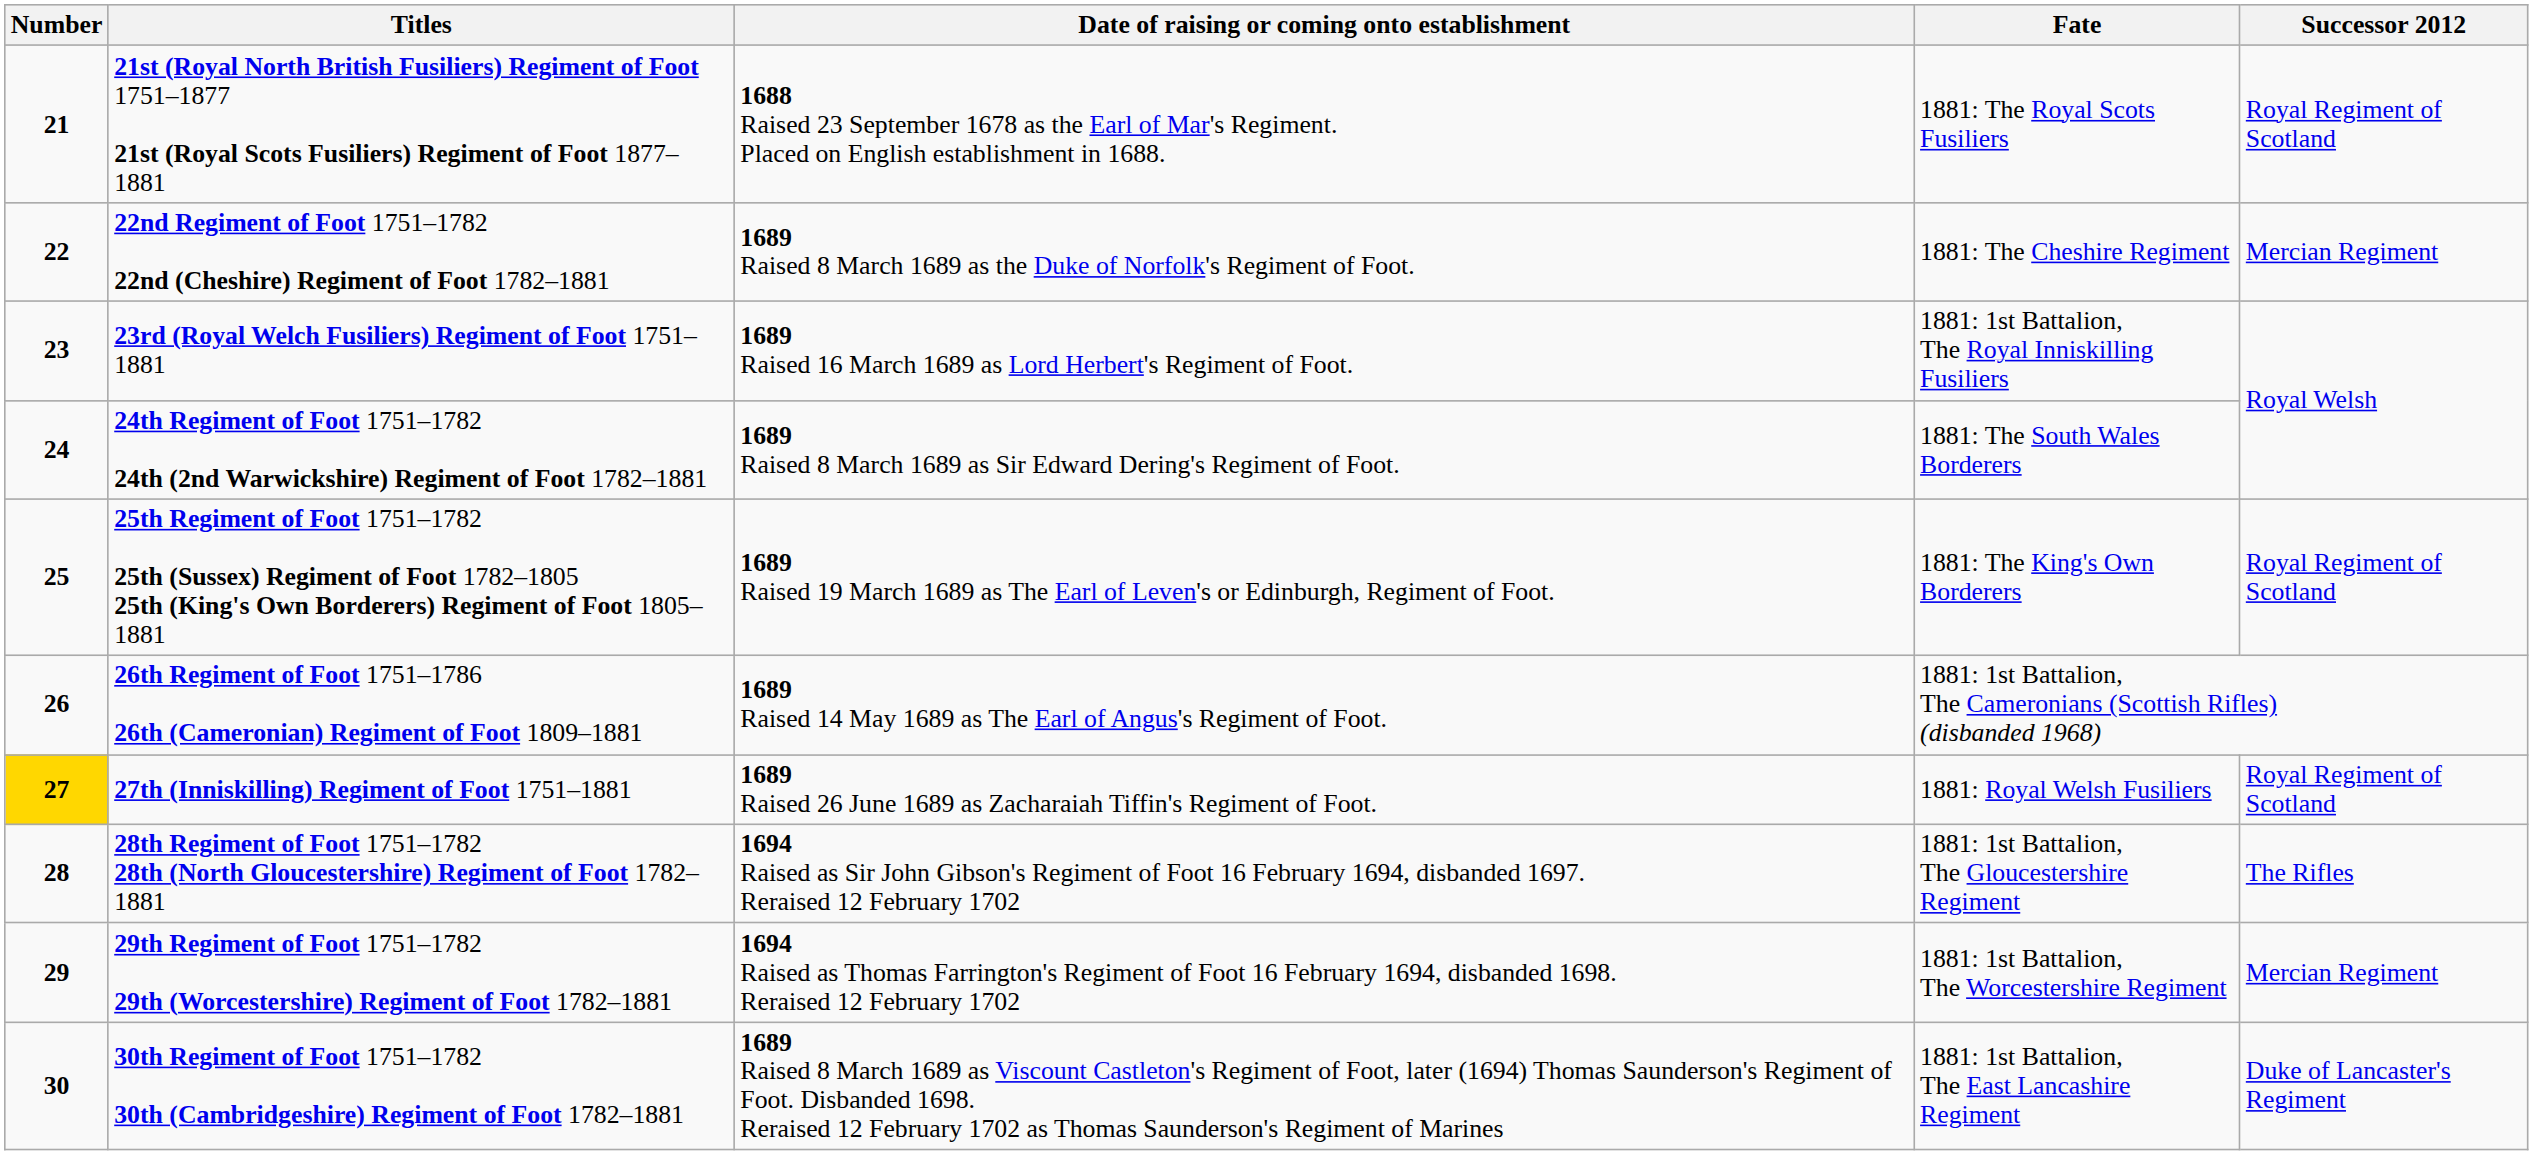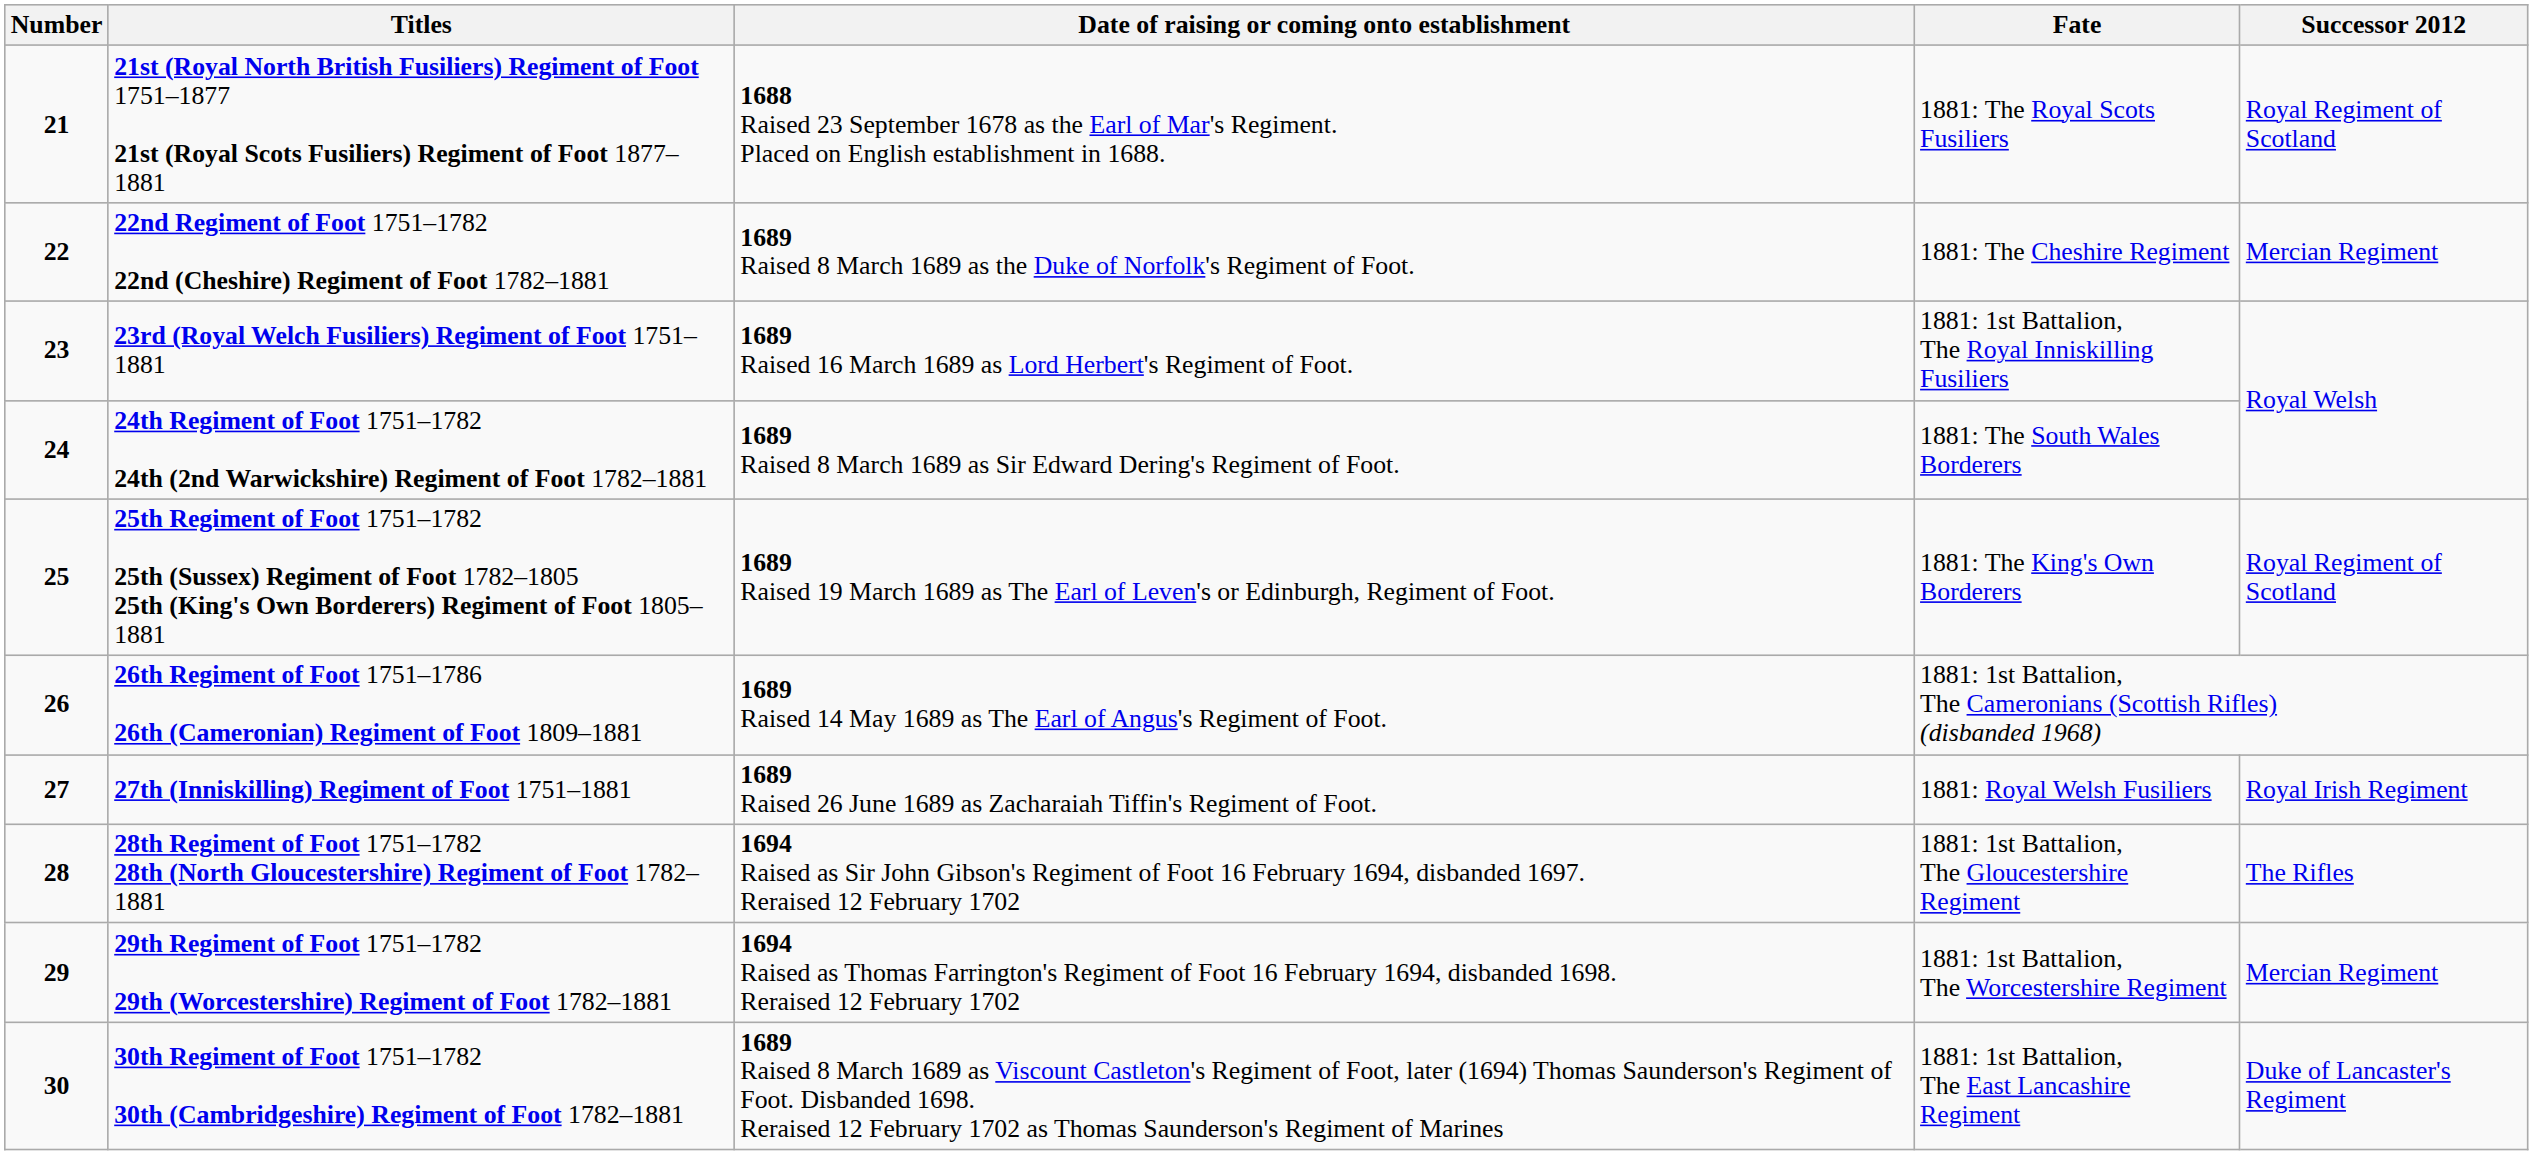(57, 789) gold background -> (57, 789) no background
(2344, 789) Royal Regiment of Scotland -> (2357, 789) Royal Irish Regiment
